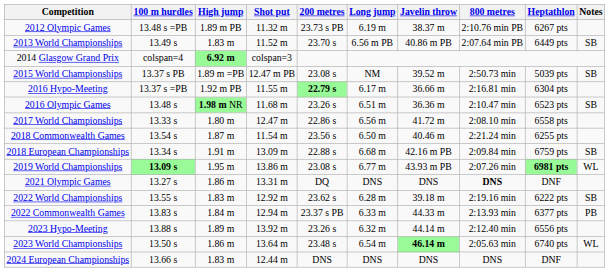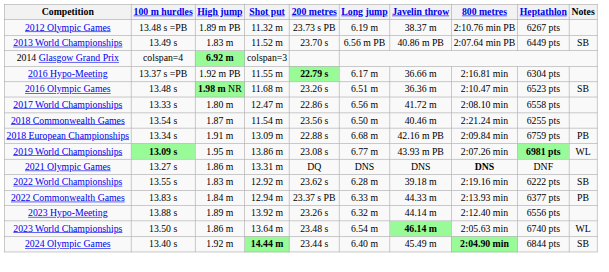- row: (68, 74)
(591, 151) SB -> (583, 136) PB
- row: (68, 259)
+ row: (68, 244)
